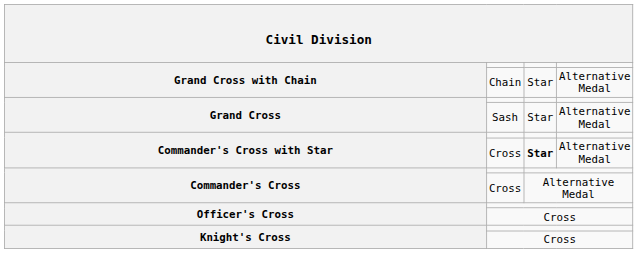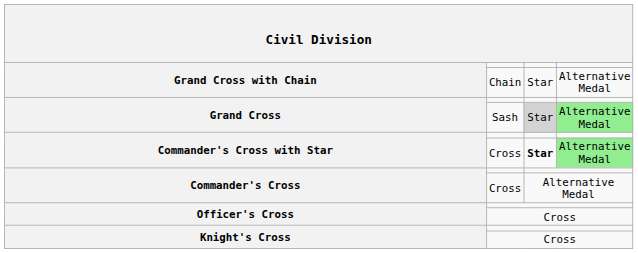(540, 118) no background -> (540, 118) lightgrey background
(595, 118) no background -> (595, 118) lightgreen background
(595, 153) no background -> (595, 153) lightgreen background
